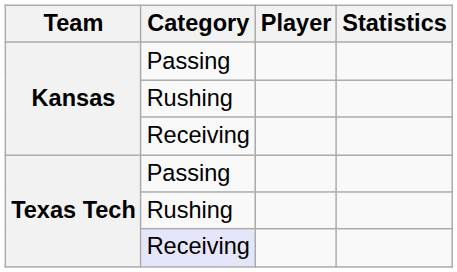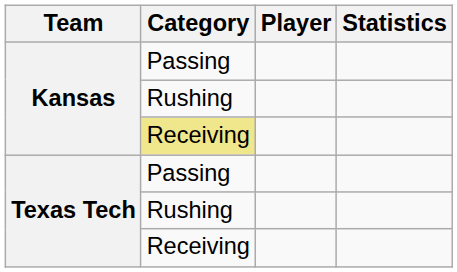(198, 135) no background -> (198, 135) khaki background
(198, 247) lavender background -> (198, 247) no background
